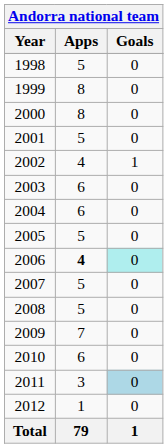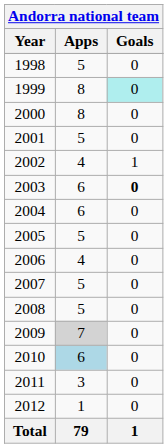(135, 89) no background -> (135, 89) paleturquoise background
(135, 187) normal -> (135, 187) bold
(81, 260) bold -> (81, 260) normal
(135, 260) paleturquoise background -> (135, 260) no background
(81, 333) no background -> (81, 333) lightgrey background
(81, 357) no background -> (81, 357) lightblue background
(135, 382) lightblue background -> (135, 382) no background
